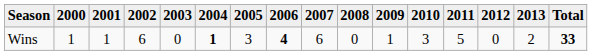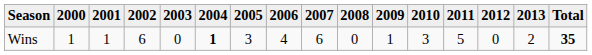(284, 38) bold -> (284, 38) normal
(568, 38) 33 -> (568, 38) 35
